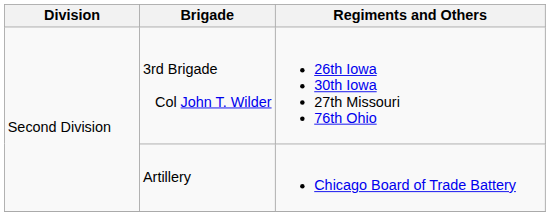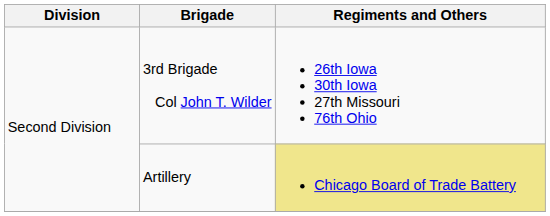(410, 186) no background -> (410, 186) khaki background
